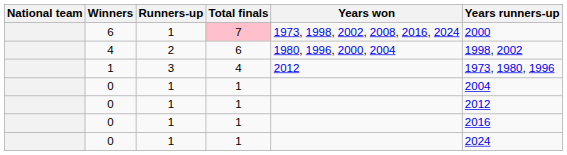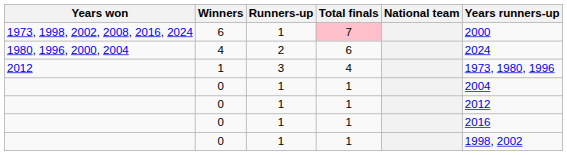columns swapped: (45, 13) <-> (367, 13)
(494, 50) 1998, 2002 -> (478, 50) 2024
(478, 141) 2024 -> (494, 141) 1998, 2002
